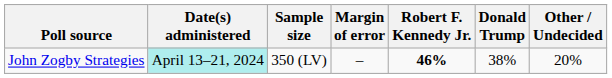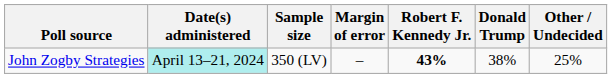(432, 60) 46% -> (432, 60) 43%
(568, 60) 20% -> (568, 60) 25%
